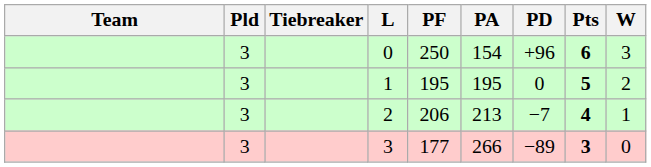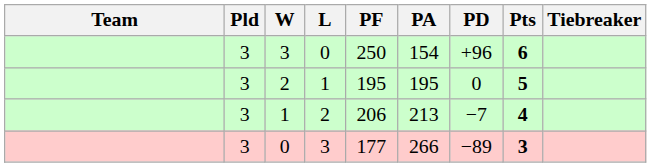columns swapped: (626, 20) <-> (316, 20)
